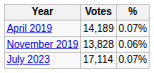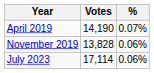(98, 28) 14,189 -> (98, 28) 14,190
(133, 60) 0.07% -> (133, 60) 0.06%
